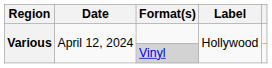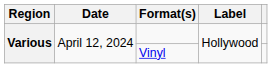(152, 53) lightgrey background -> (152, 53) no background
